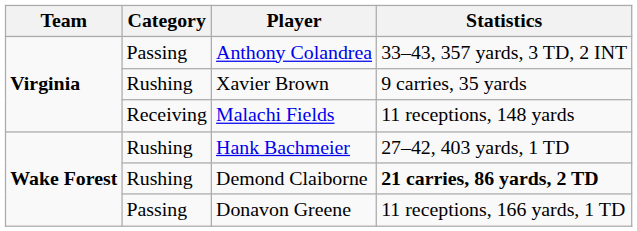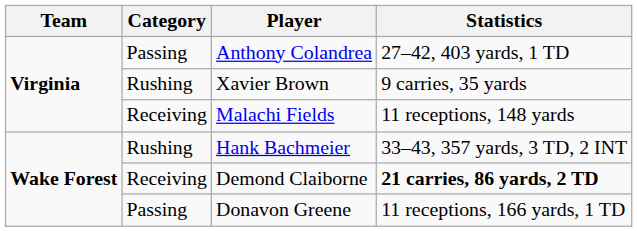(504, 52) 33–43, 357 yards, 3 TD, 2 INT -> (475, 52) 27–42, 403 yards, 1 TD
(475, 146) 27–42, 403 yards, 1 TD -> (504, 146) 33–43, 357 yards, 3 TD, 2 INT
(160, 178) Rushing -> (167, 178) Receiving
